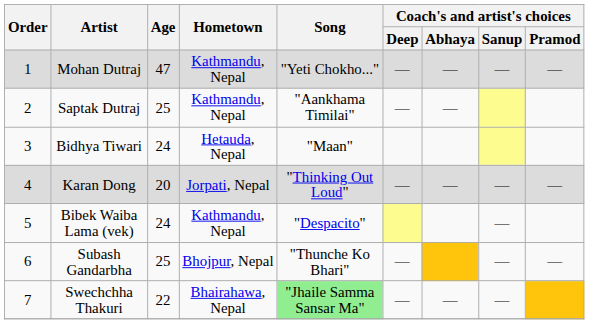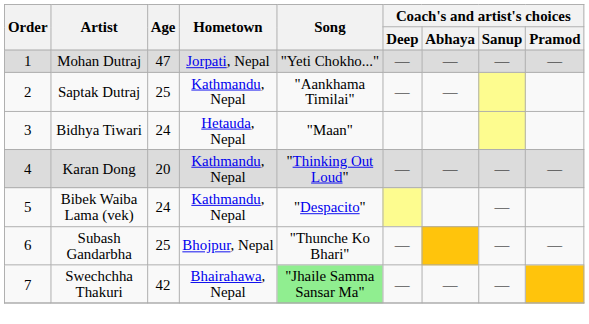(228, 69) Kathmandu, Nepal -> (228, 61) Jorpati, Nepal
(228, 184) Jorpati, Nepal -> (228, 169) Kathmandu, Nepal
(163, 300) 22 -> (163, 284) 42
